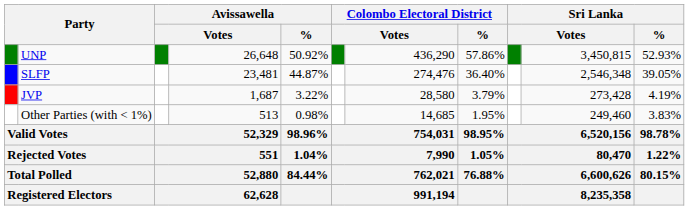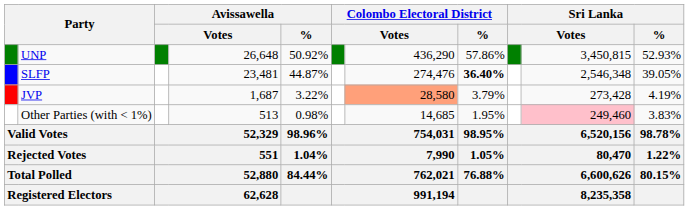(485, 74) normal -> (484, 74) bold
(437, 94) no background -> (437, 94) lightsalmon background
(611, 114) no background -> (611, 114) pink background
